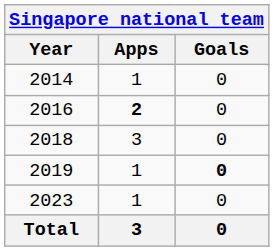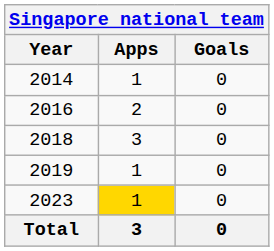(136, 110) bold -> (136, 110) normal
(222, 170) bold -> (222, 170) normal
(136, 200) no background -> (136, 200) gold background
